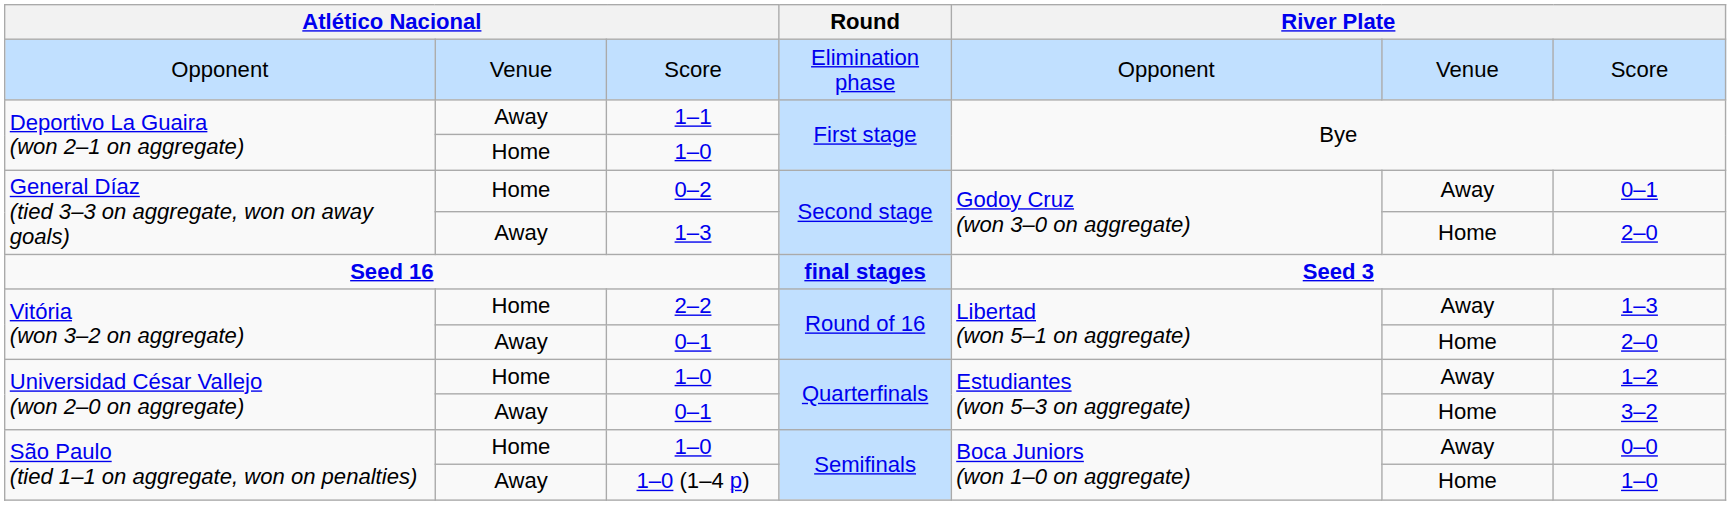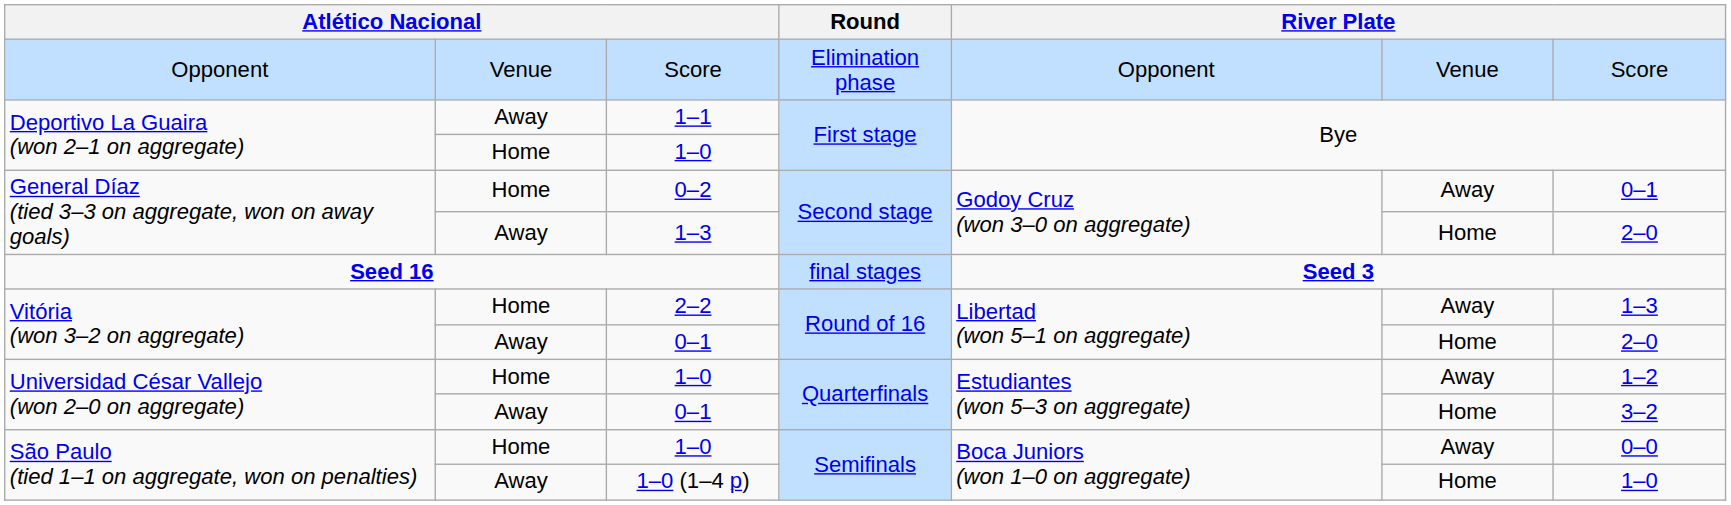(865, 271) bold -> (865, 271) normal
